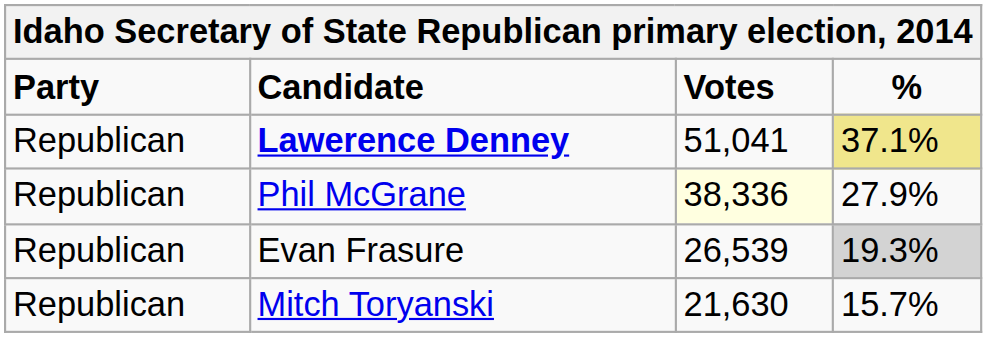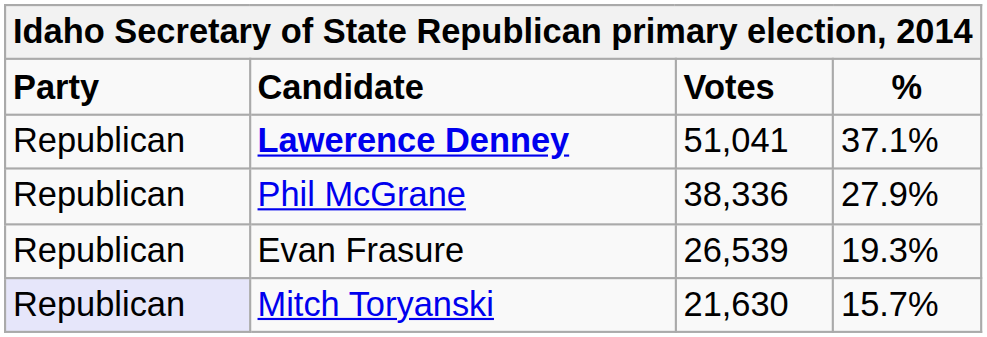(890, 140) khaki background -> (890, 140) no background
(736, 195) lightyellow background -> (736, 195) no background
(890, 250) lightgrey background -> (890, 250) no background
(99, 304) no background -> (99, 304) lavender background
